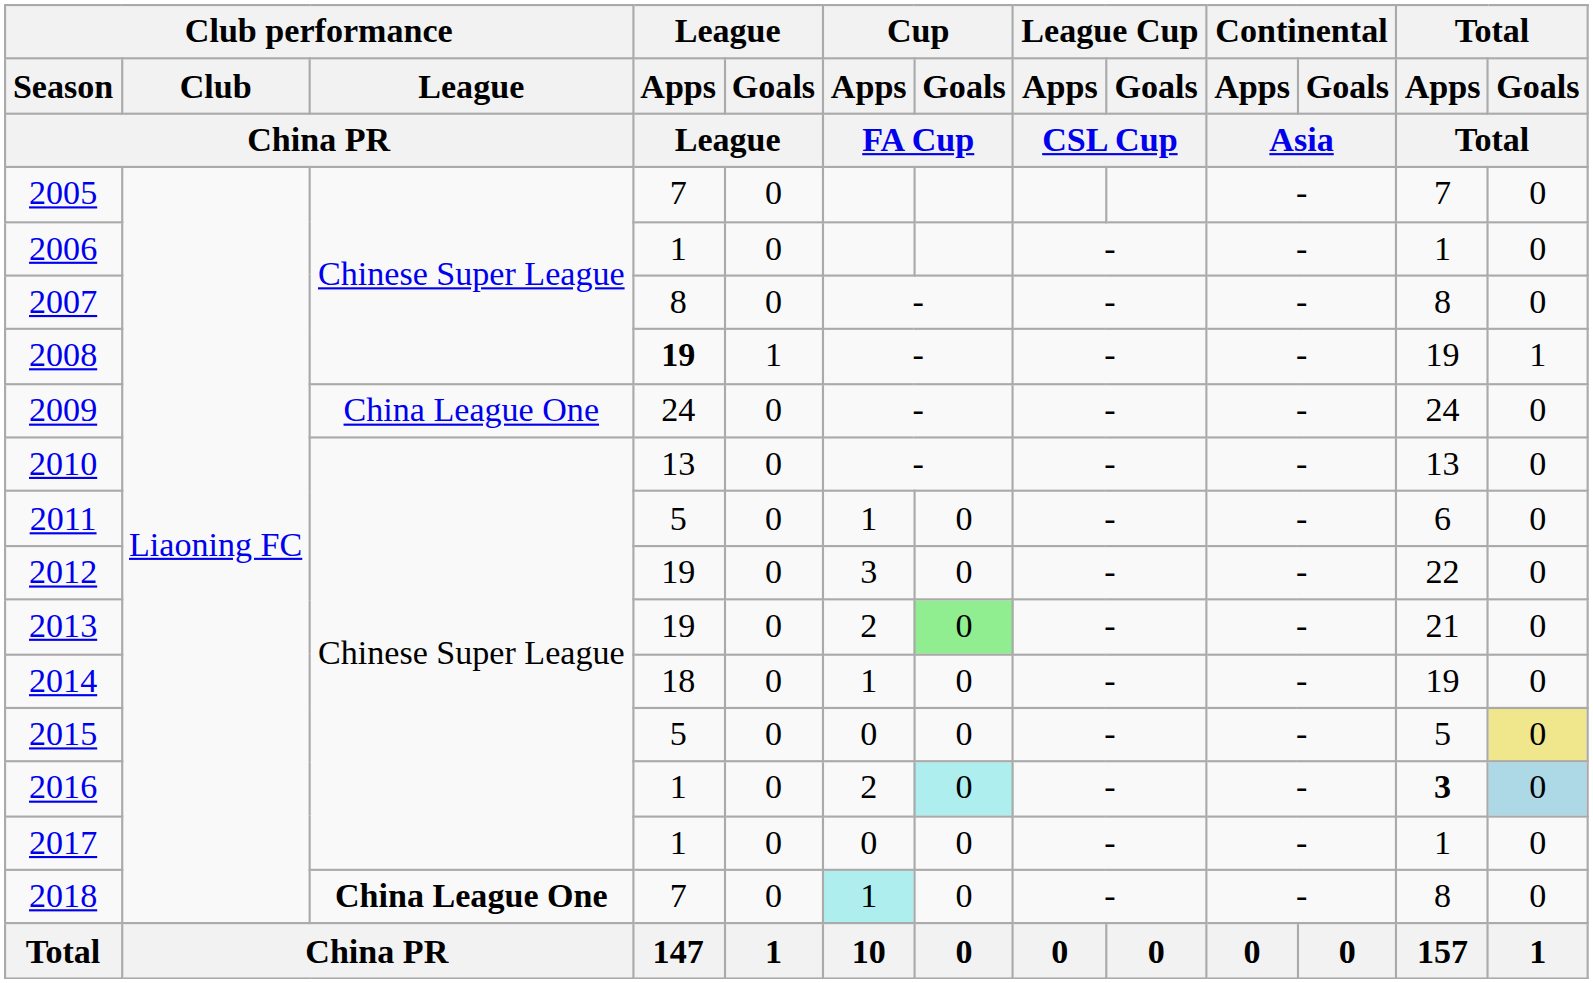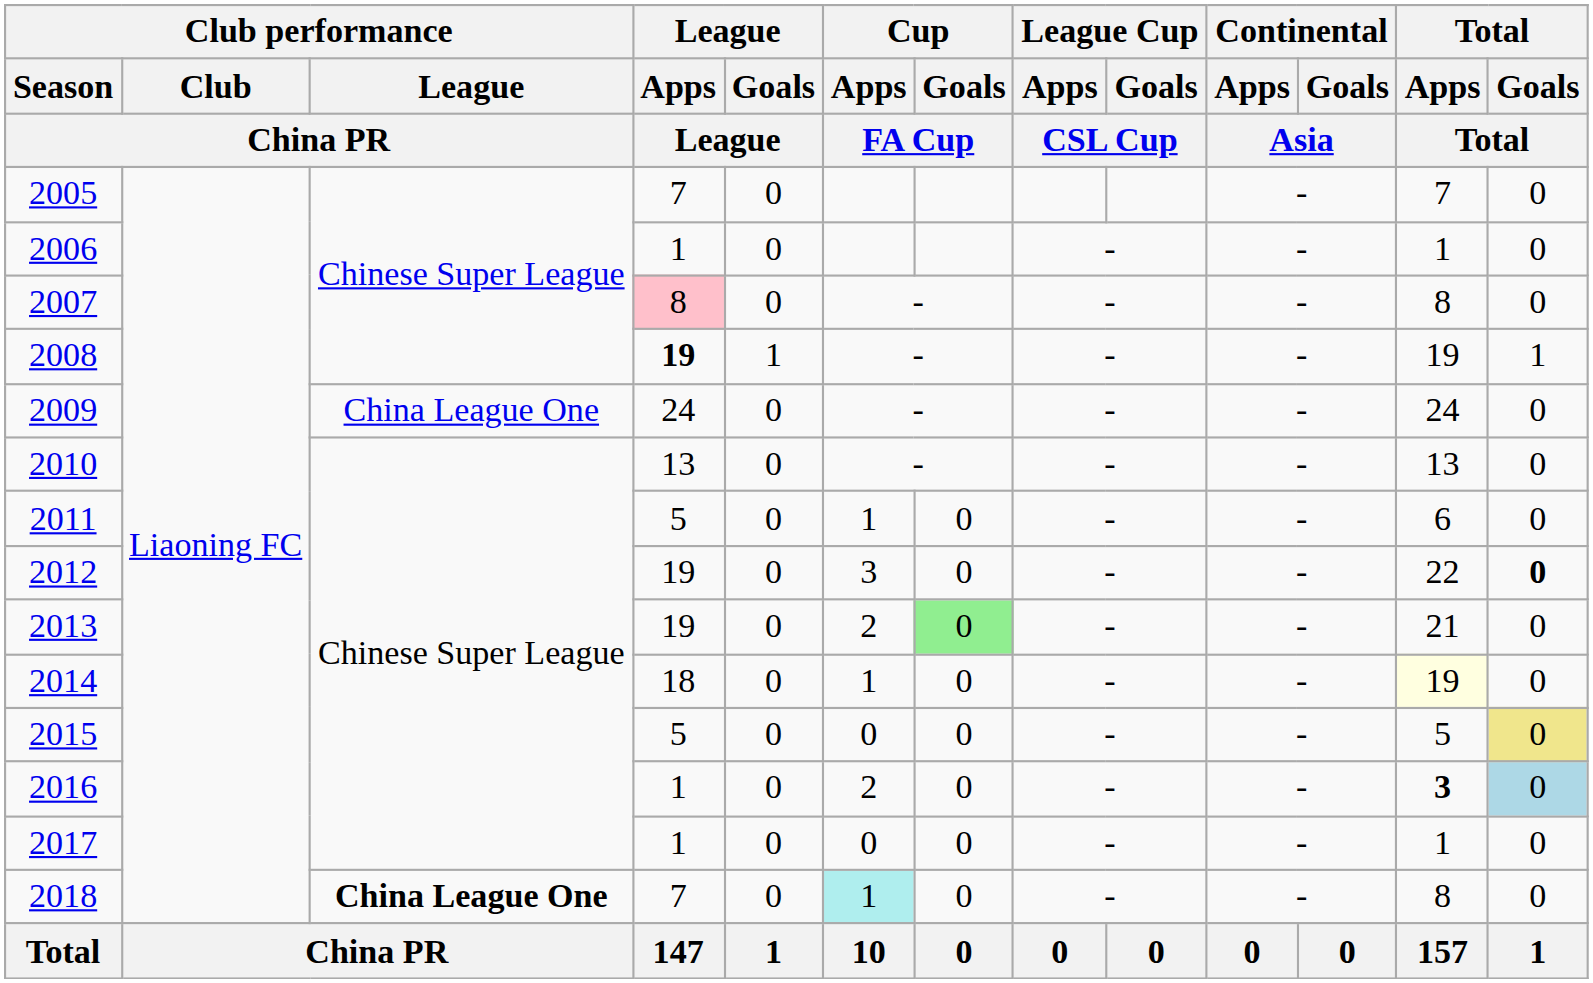(678, 301) no background -> (678, 301) pink background
(1538, 572) normal -> (1538, 572) bold
(1443, 680) no background -> (1443, 680) lightyellow background
(964, 788) paleturquoise background -> (964, 788) no background
